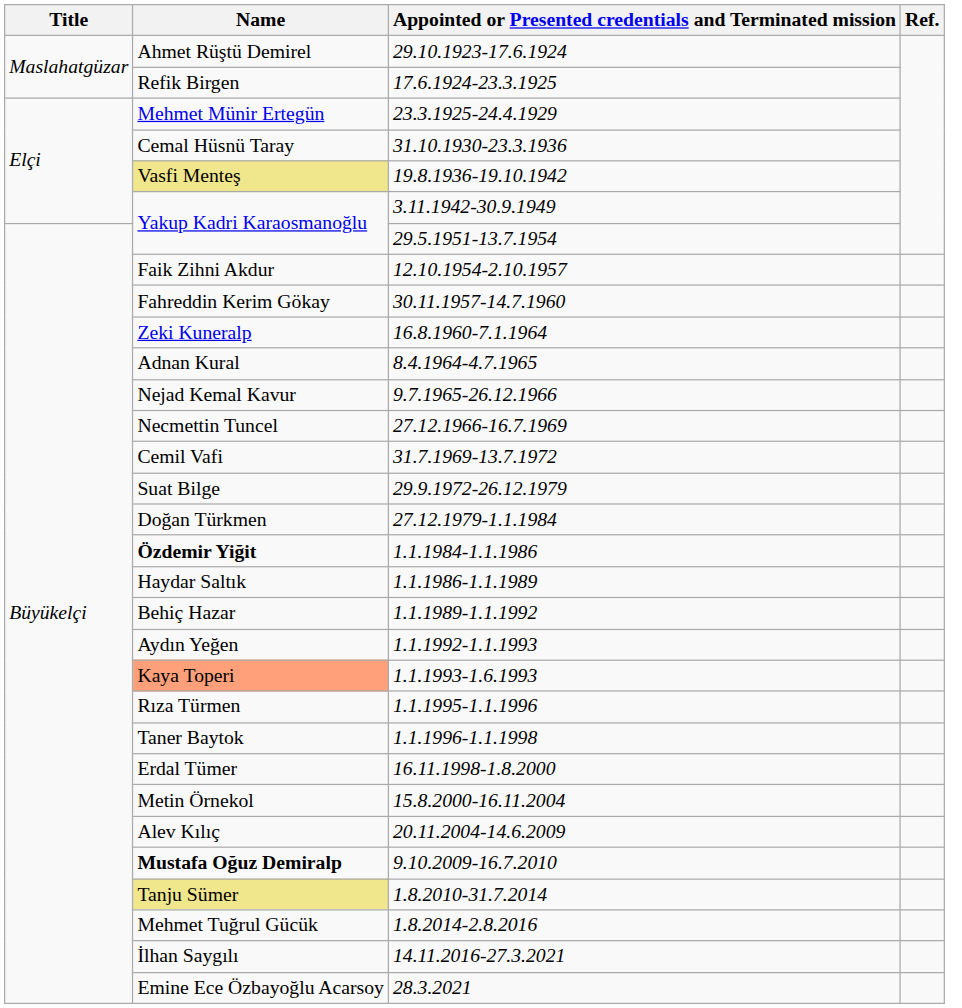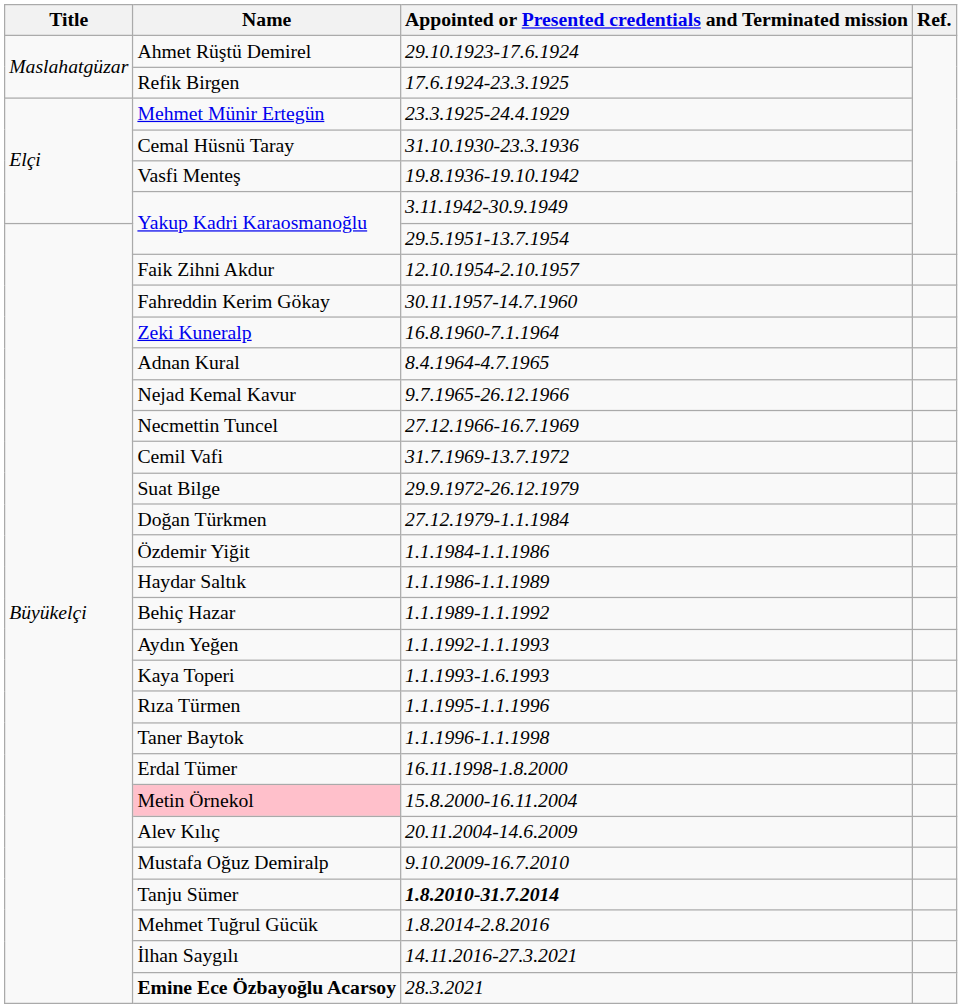(189, 176) khaki background -> (189, 176) no background
(197, 550) bold -> (194, 550) normal
(186, 675) lightsalmon background -> (186, 675) no background
(196, 800) no background -> (196, 800) pink background
(240, 862) bold -> (233, 862) normal
(188, 894) khaki background -> (188, 894) no background
(470, 894) normal -> (482, 894) bold
(261, 987) normal -> (267, 987) bold
